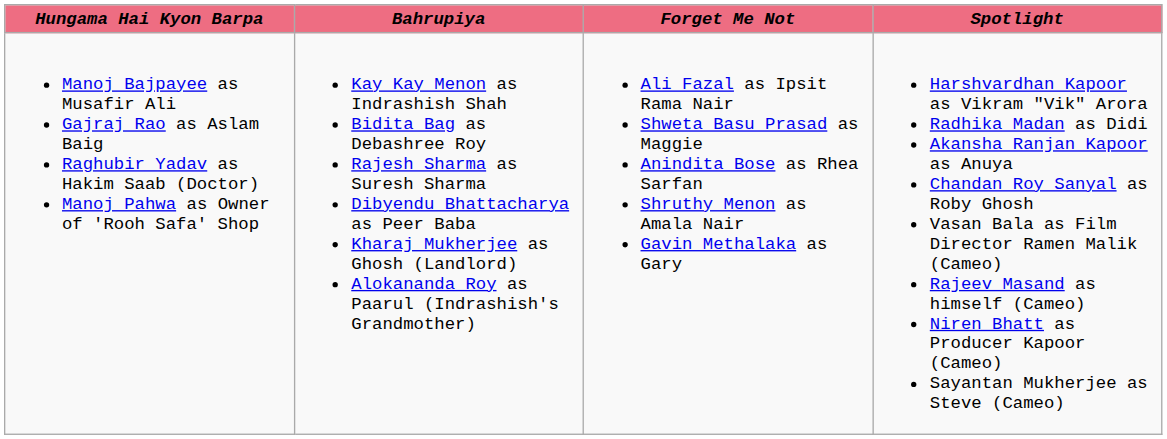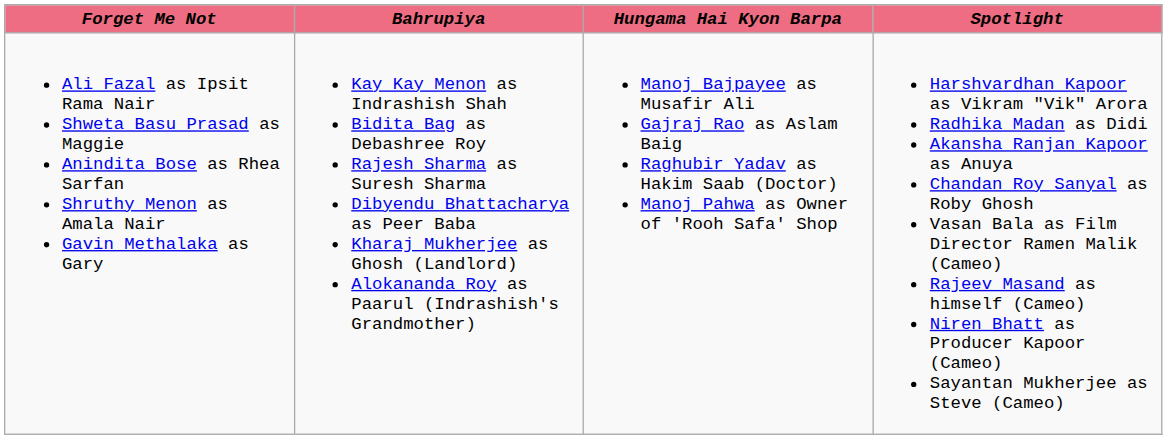columns swapped: (728, 19) <-> (149, 19)
